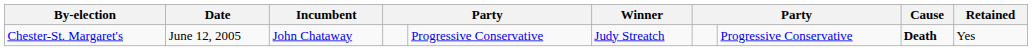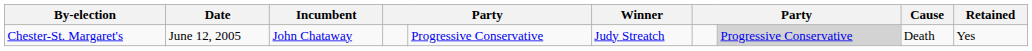(787, 35) no background -> (787, 35) lightgrey background
(920, 35) bold -> (919, 35) normal
